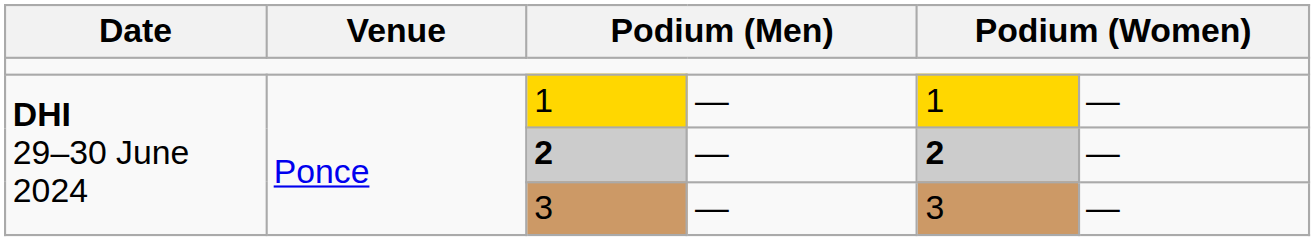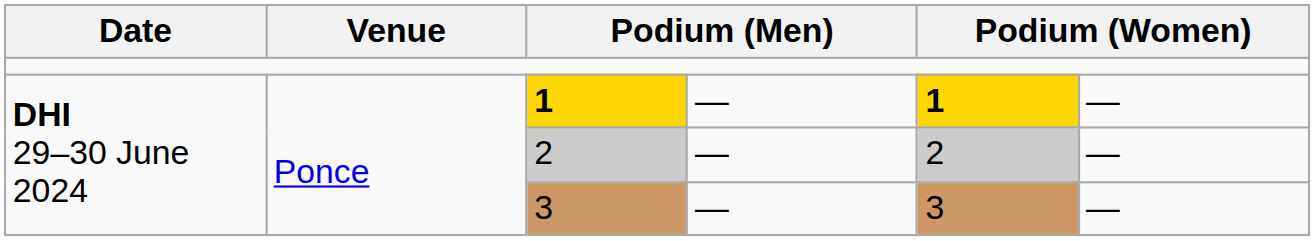(544, 100) normal -> (544, 100) bold
(935, 100) normal -> (935, 100) bold
(544, 153) bold -> (544, 153) normal
(935, 153) bold -> (935, 153) normal
